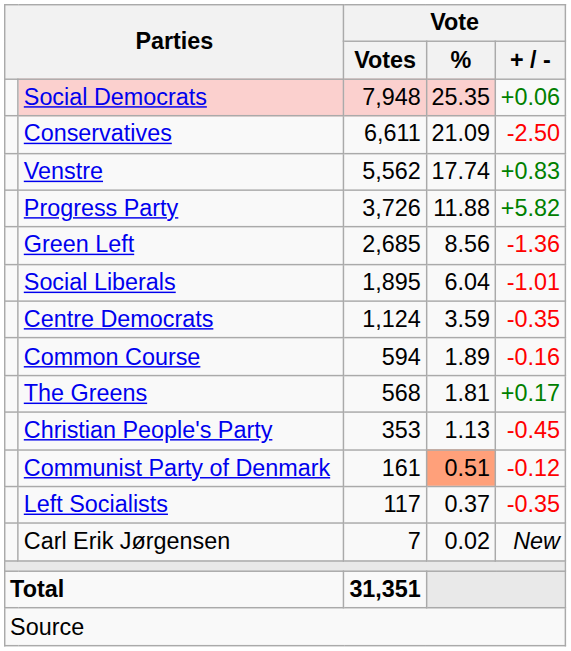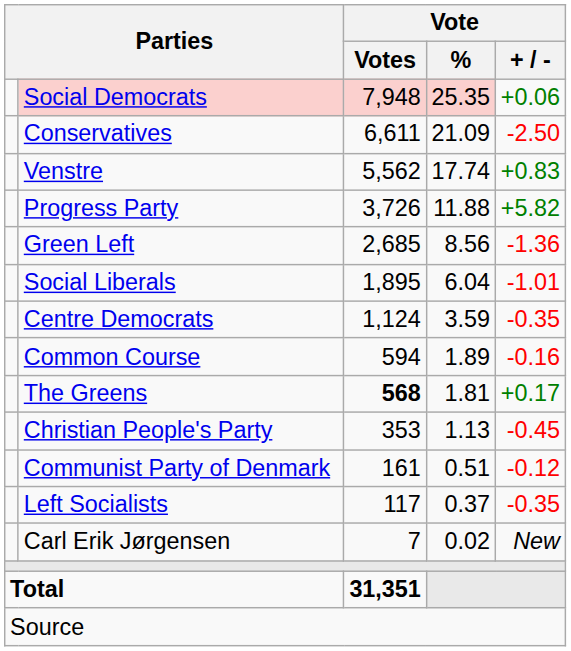(401, 393) normal -> (401, 393) bold
(467, 467) lightsalmon background -> (467, 467) no background
